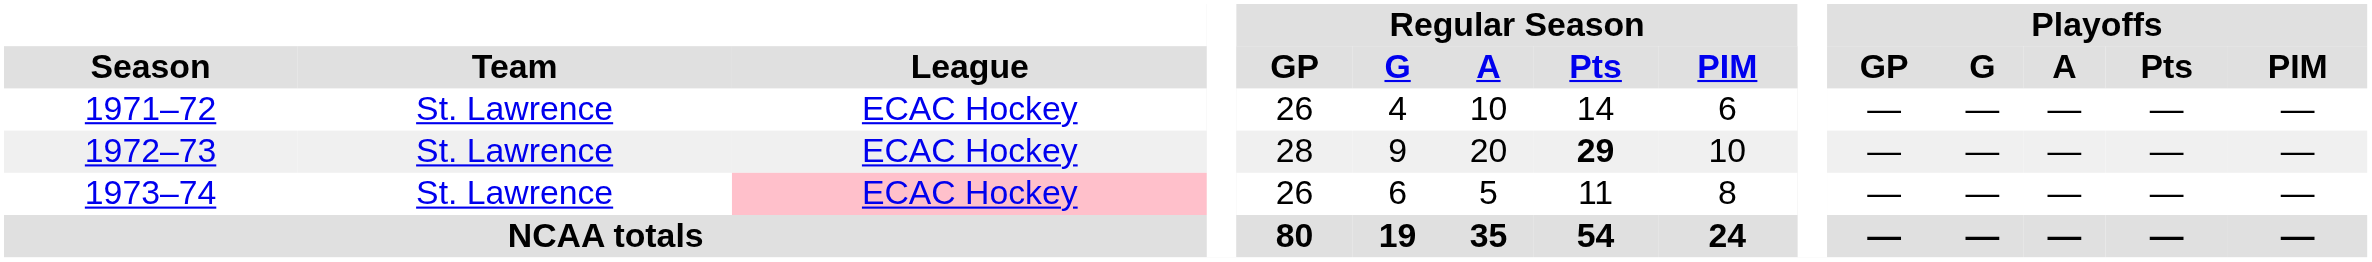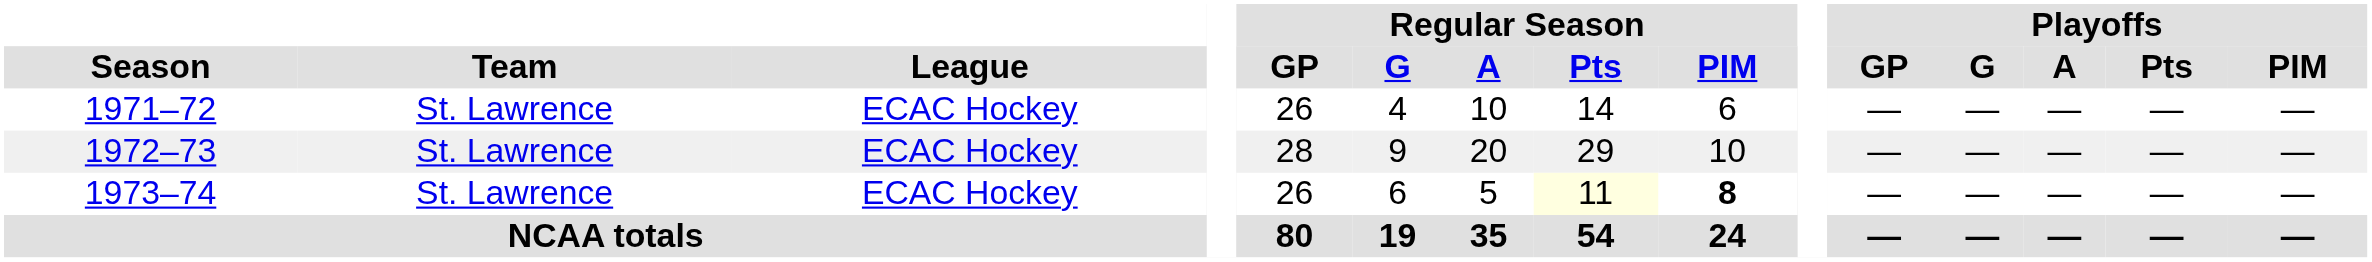(1596, 151) bold -> (1596, 151) normal
(970, 193) pink background -> (970, 193) no background
(1596, 193) no background -> (1596, 193) lightyellow background
(1727, 193) normal -> (1727, 193) bold
